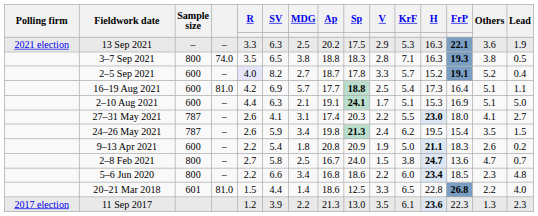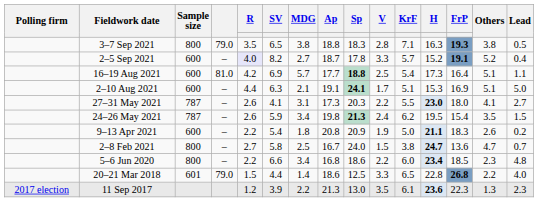- row: (127, 45)
(224, 59) 74.0 -> (224, 45) 79.0
(331, 117) 17.4 -> (331, 103) 17.3
(224, 190) 81.0 -> (224, 175) 79.0
